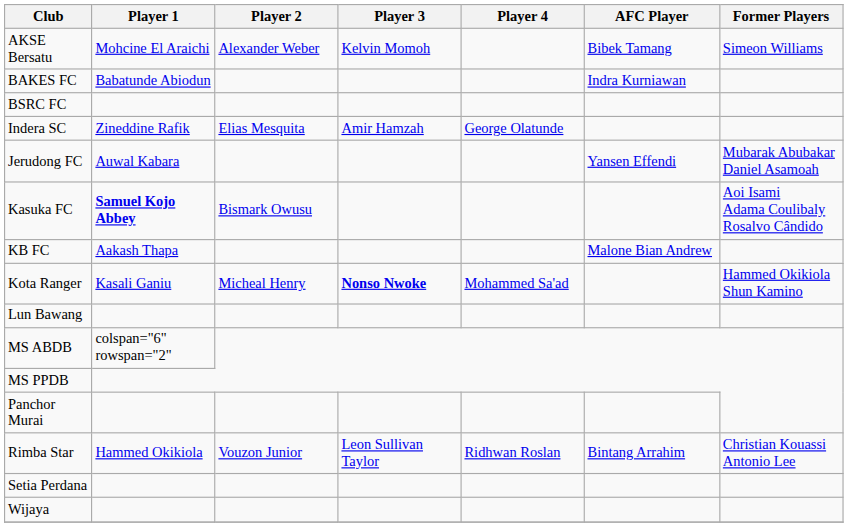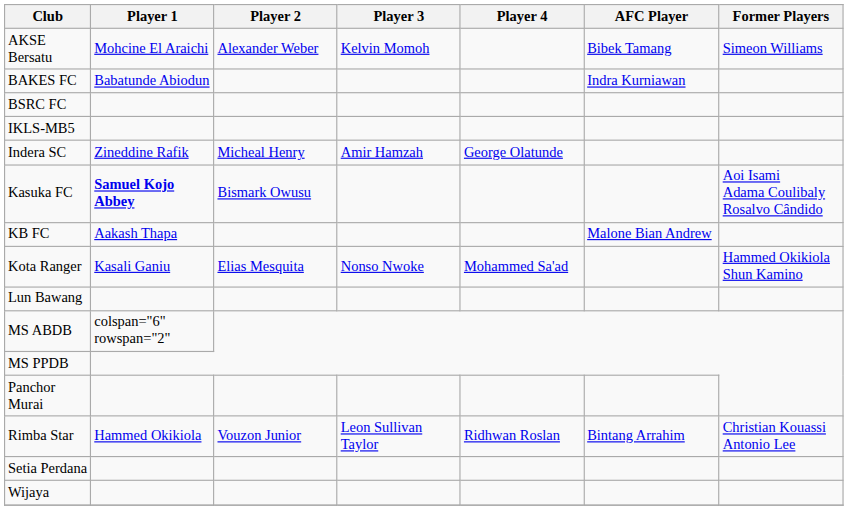+ row: (41, 128)
(262, 128) Elias Mesquita -> (261, 152) Micheal Henry
- row: (45, 160)
(262, 283) Micheal Henry -> (261, 266) Elias Mesquita
(384, 283) bold -> (382, 266) normal
